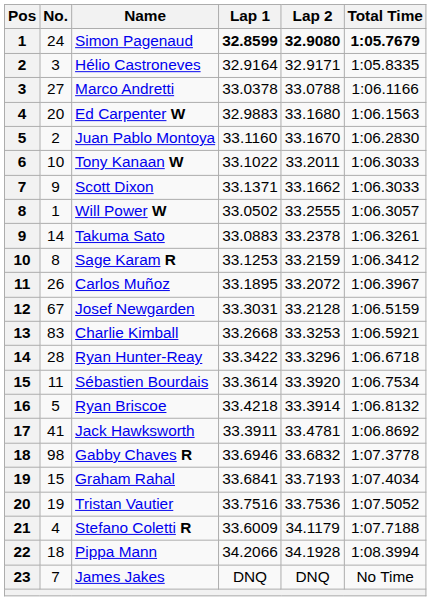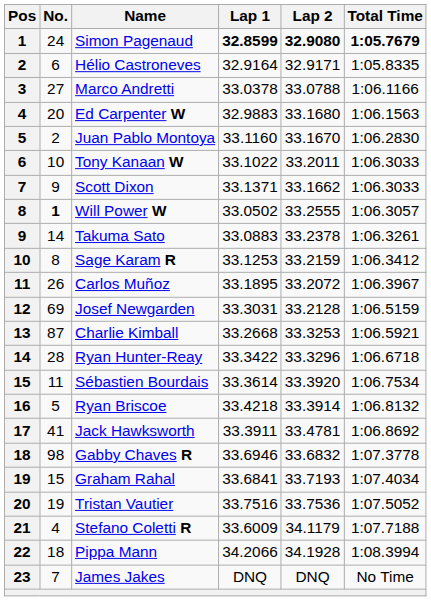(56, 65) 3 -> (56, 65) 6
(56, 211) normal -> (56, 211) bold
(56, 308) 67 -> (56, 308) 69
(56, 333) 83 -> (56, 333) 87
